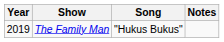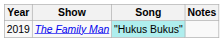(148, 29) no background -> (148, 29) paleturquoise background
